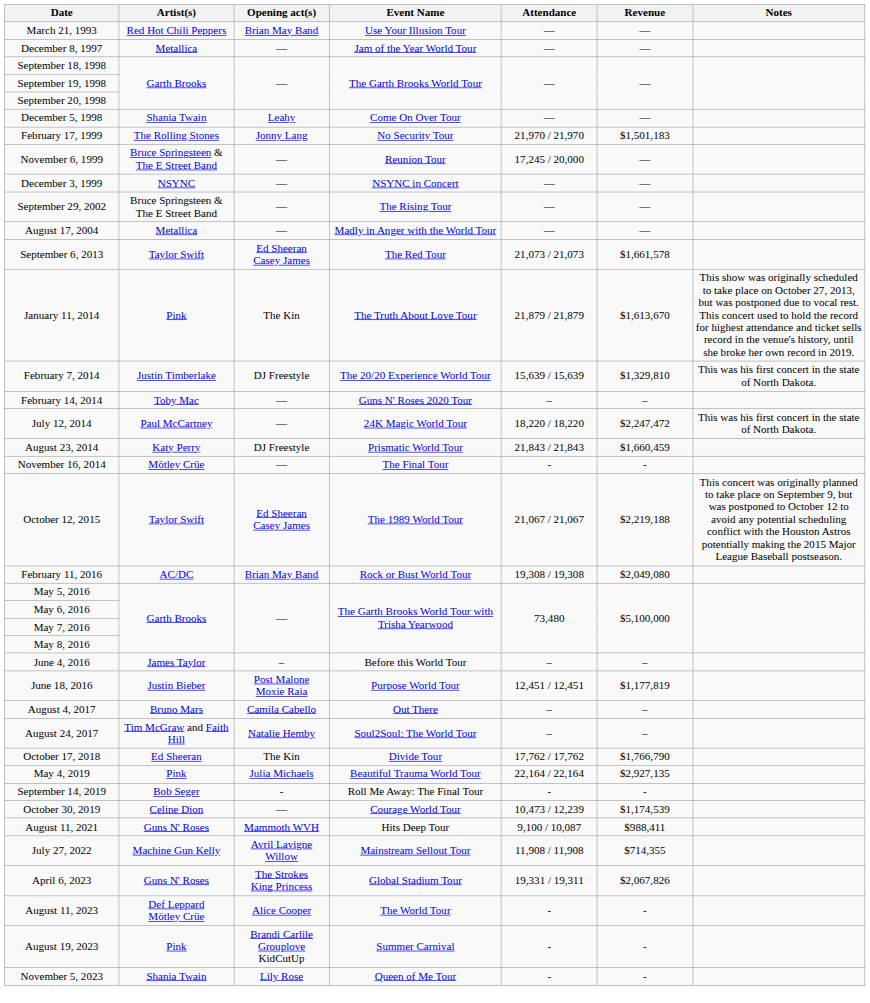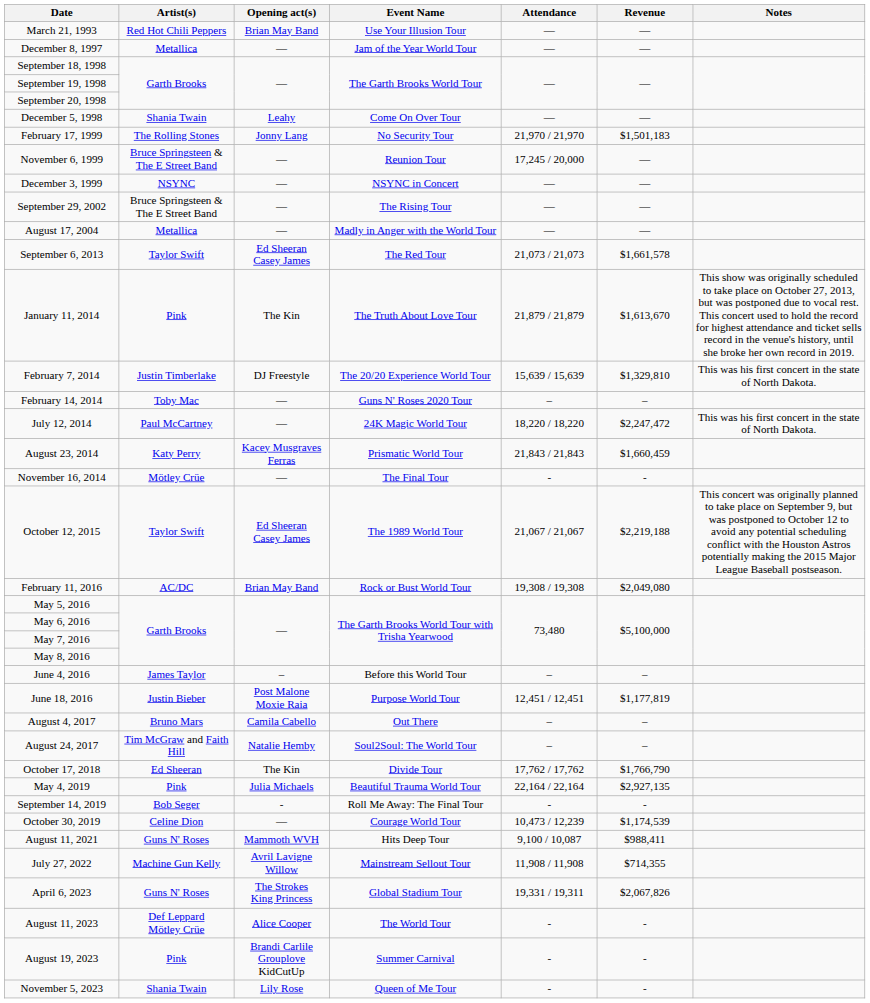(282, 447) DJ Freestyle -> (282, 453) Kacey Musgraves Ferras
